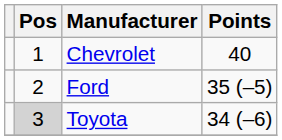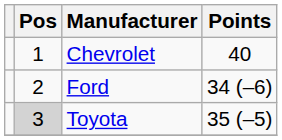(240, 87) 35 (–5) -> (240, 87) 34 (–6)
(240, 119) 34 (–6) -> (240, 119) 35 (–5)
